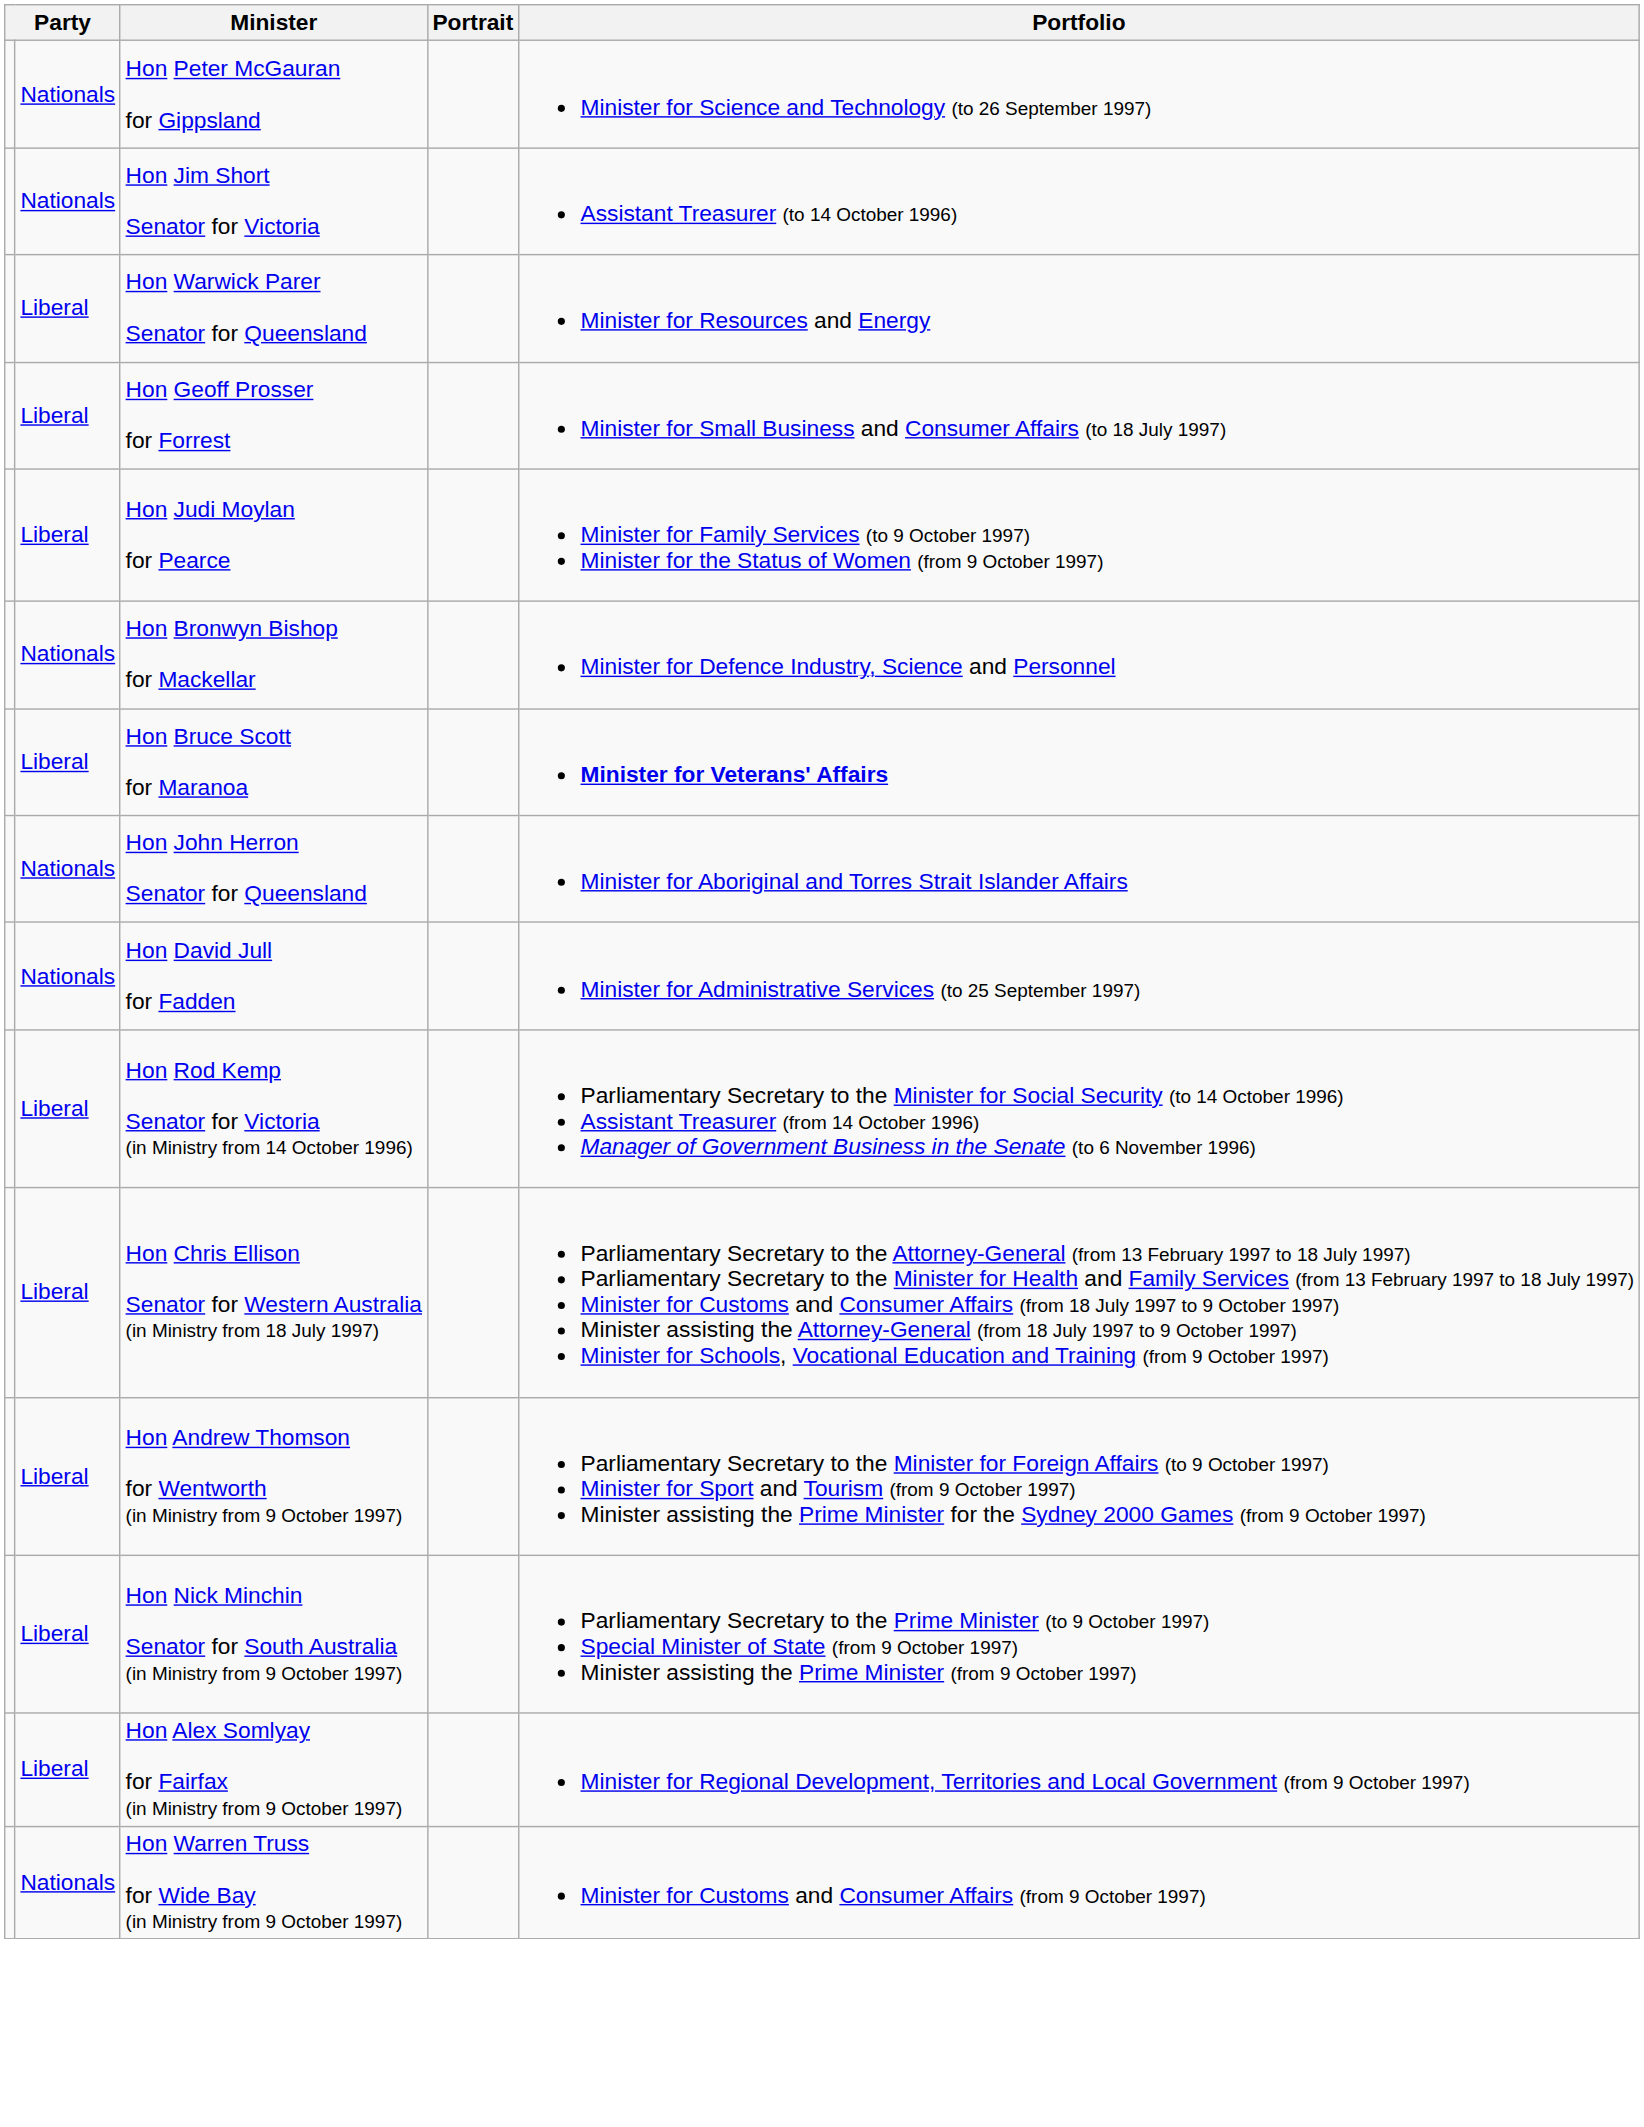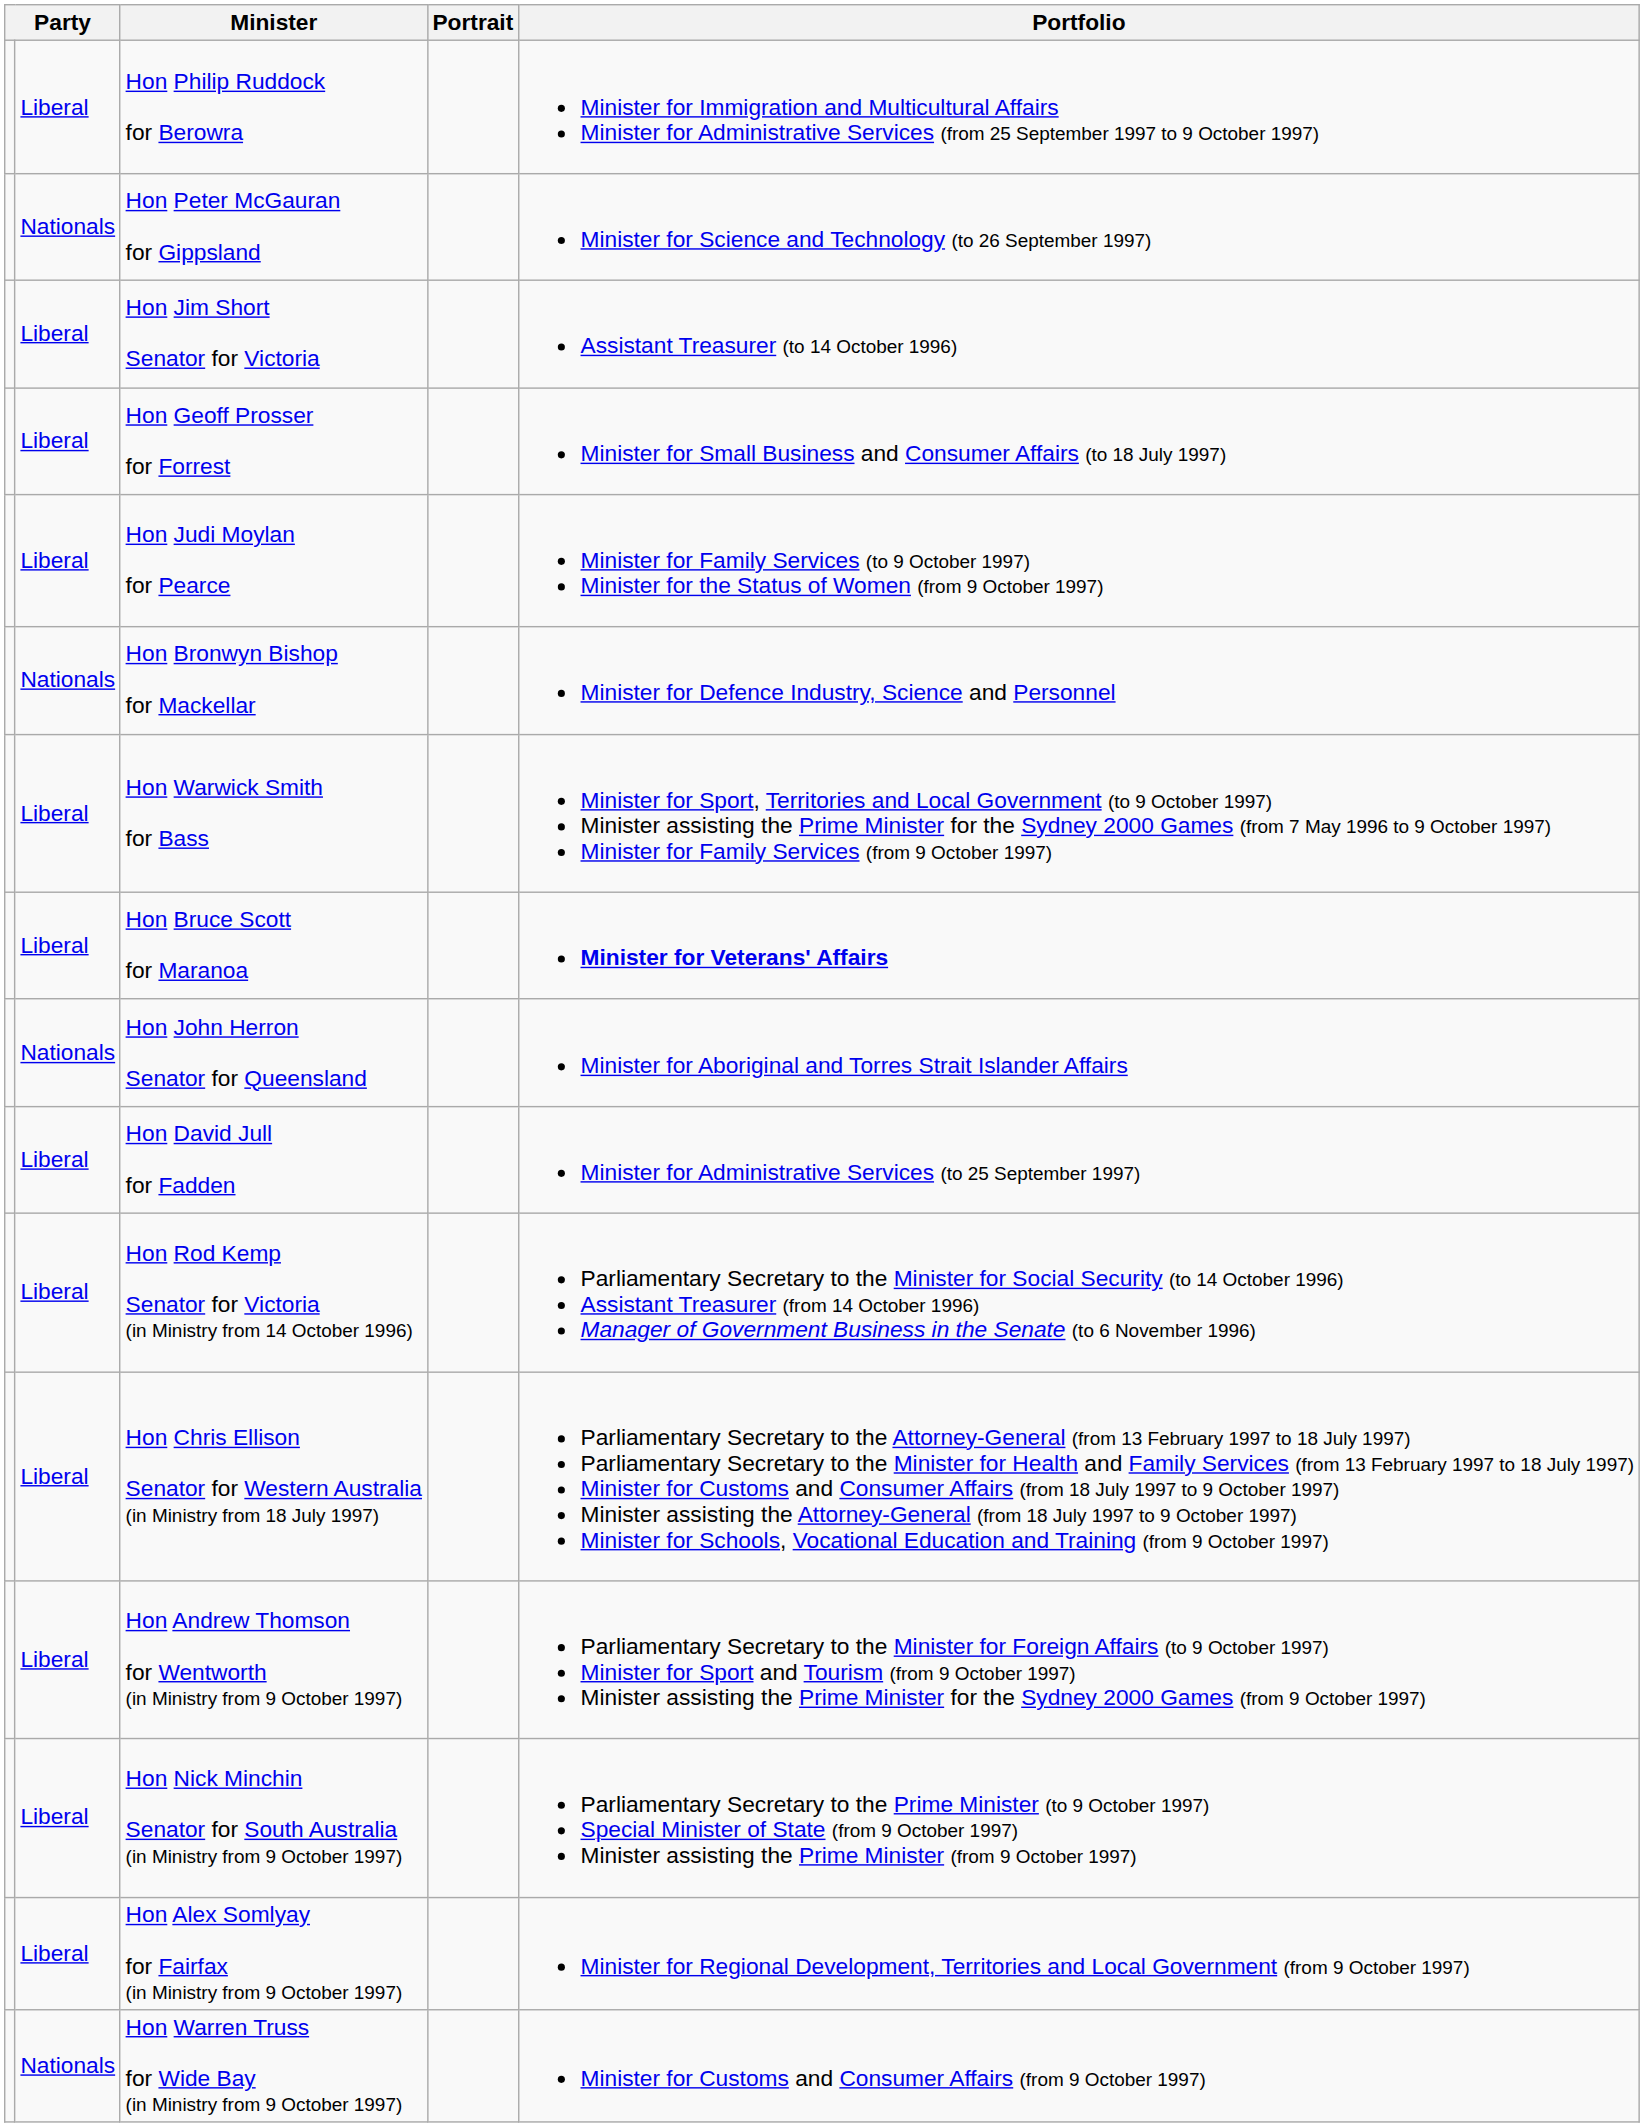+ row: (225, 106)
(68, 201) Nationals -> (55, 333) Liberal
- row: (246, 308)
+ row: (224, 812)
(68, 975) Nationals -> (55, 1159) Liberal
